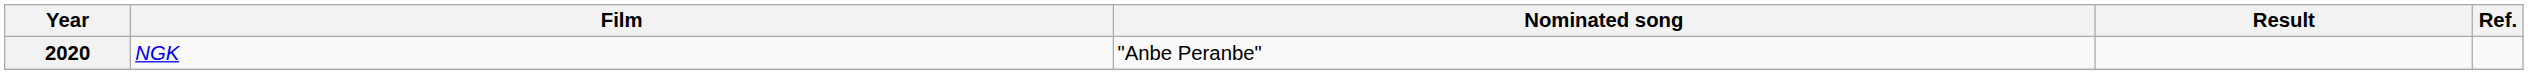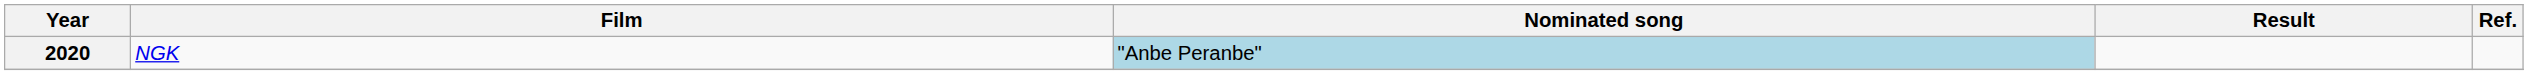(1190, 52) no background -> (1190, 52) lightblue background
